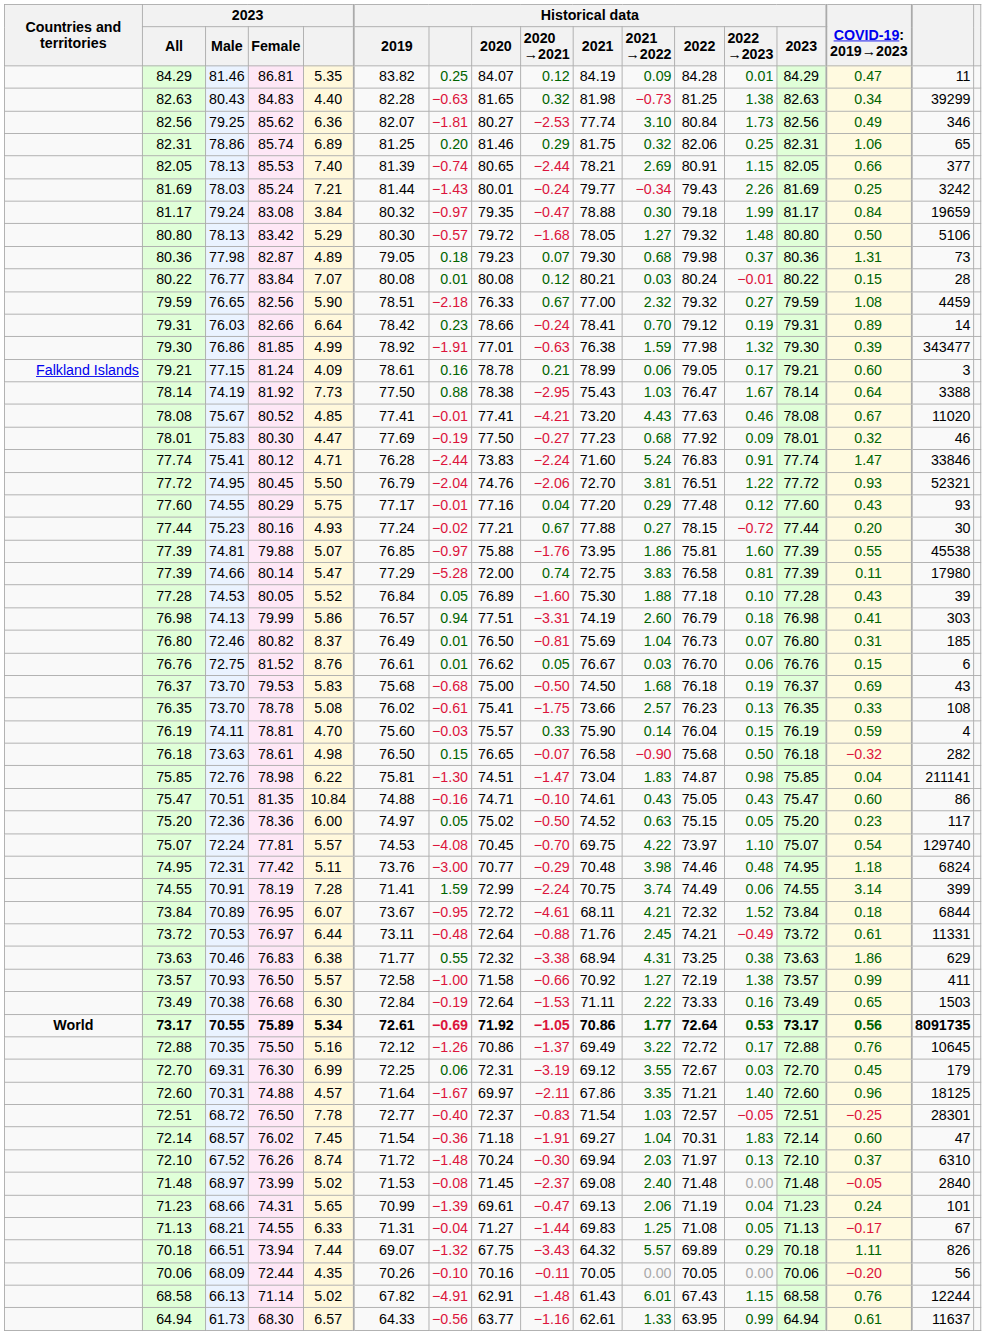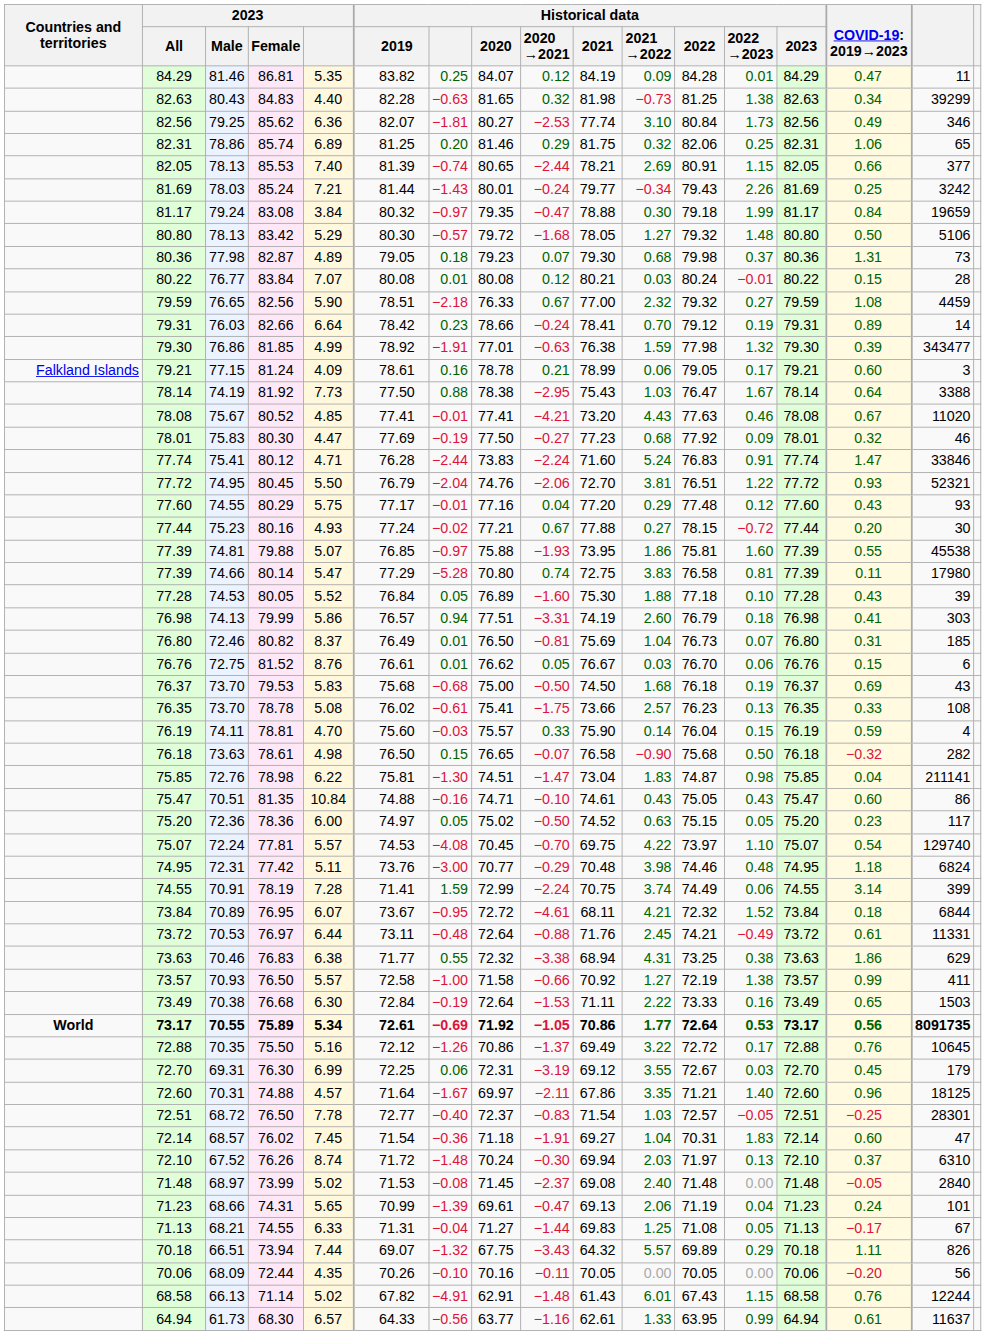(552, 551) −1.76 -> (552, 551) −1.93
(496, 573) 72.00 -> (496, 573) 70.80
